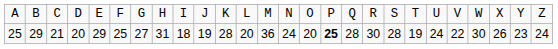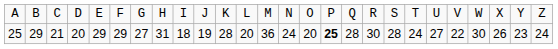(120, 33) 25 -> (120, 33) 29
(415, 33) 19 -> (415, 33) 24
(436, 33) 24 -> (436, 33) 27
